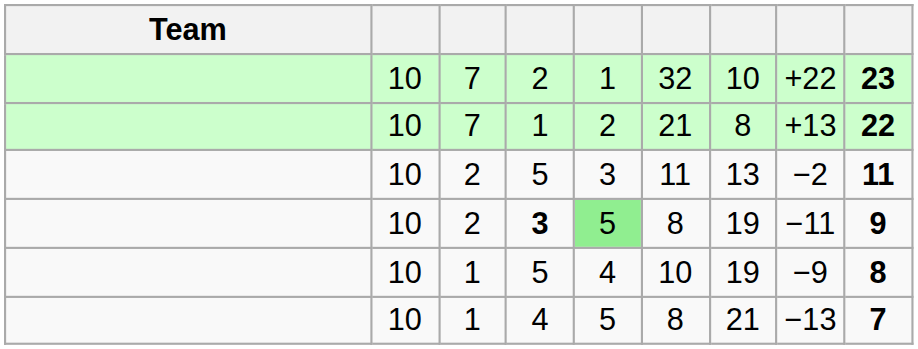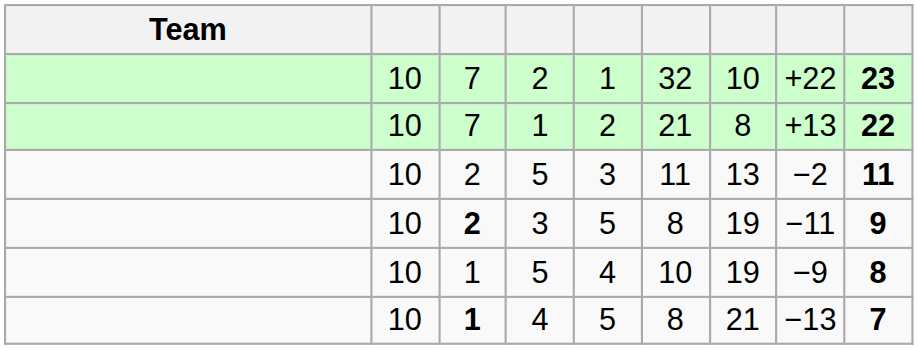(472, 224) normal -> (472, 224) bold
(540, 224) bold -> (540, 224) normal
(608, 224) lightgreen background -> (608, 224) no background
(472, 320) normal -> (472, 320) bold
